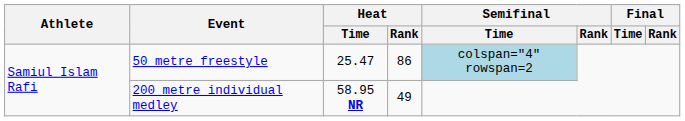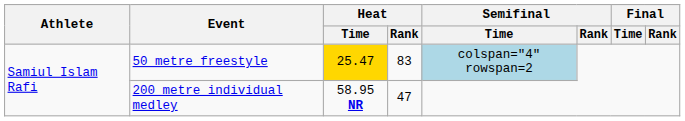(355, 62) no background -> (355, 62) gold background
(404, 62) 86 -> (404, 62) 83
(404, 98) 49 -> (404, 98) 47
